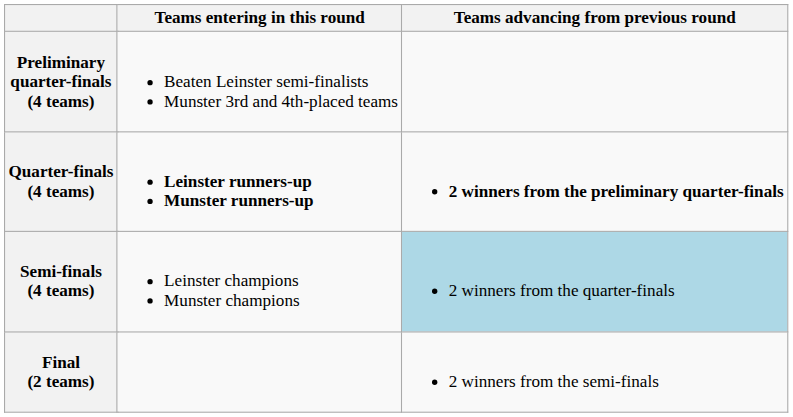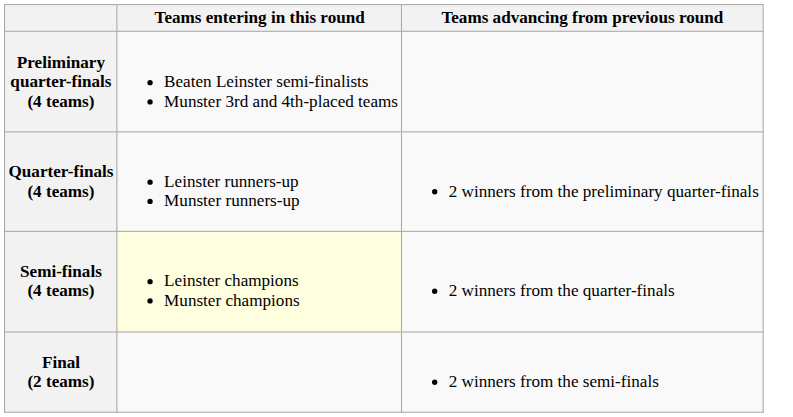(260, 191) bold -> (260, 191) normal
(595, 191) bold -> (582, 191) normal
(260, 291) no background -> (260, 291) lightyellow background
(595, 291) lightblue background -> (582, 291) no background
